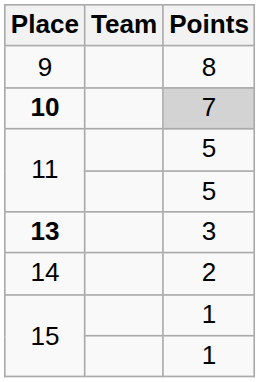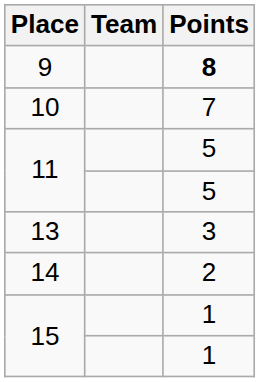(209, 66) normal -> (209, 66) bold
(45, 107) bold -> (45, 107) normal
(209, 107) lightgrey background -> (209, 107) no background
(45, 231) bold -> (45, 231) normal
